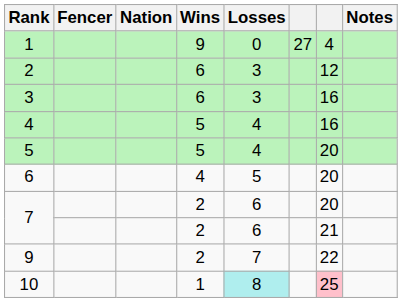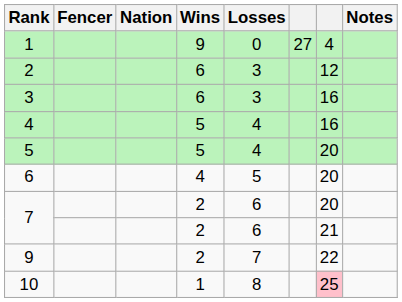(257, 284) paleturquoise background -> (257, 284) no background
